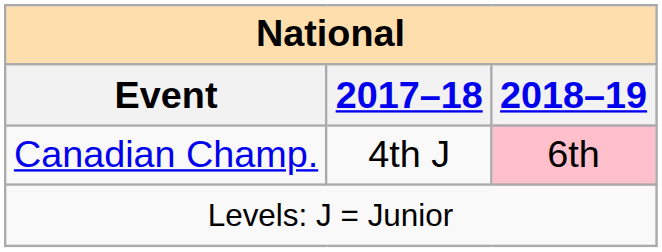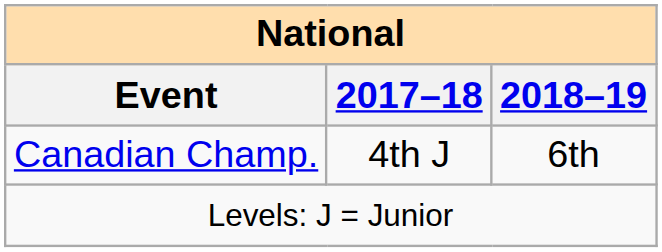(574, 154) pink background -> (574, 154) no background
